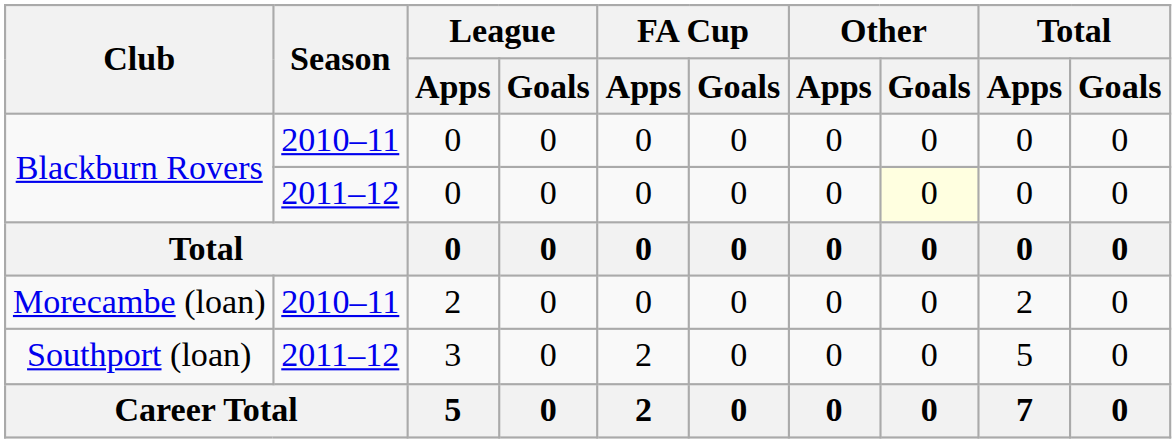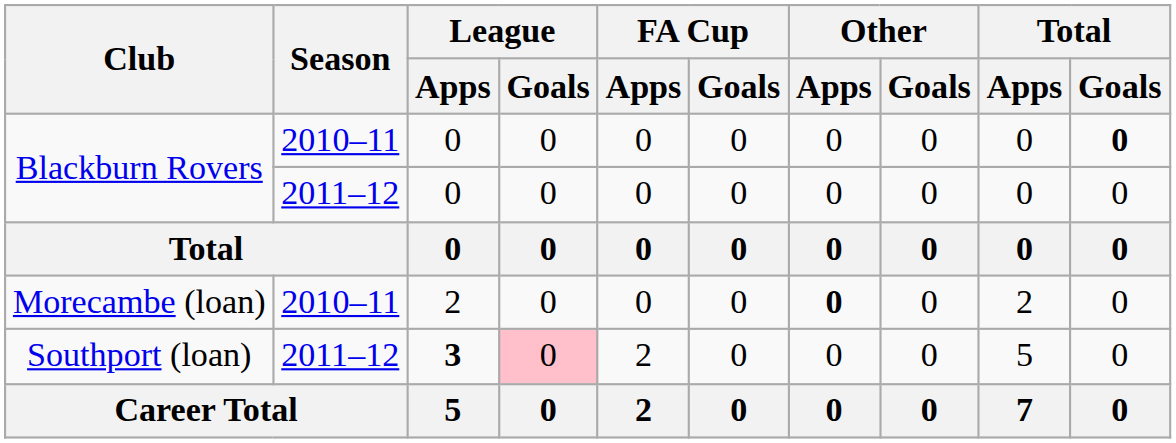(1120, 139) normal -> (1120, 139) bold
(929, 193) lightyellow background -> (929, 193) no background
(834, 301) normal -> (834, 301) bold
(453, 355) normal -> (453, 355) bold
(548, 355) no background -> (548, 355) pink background
